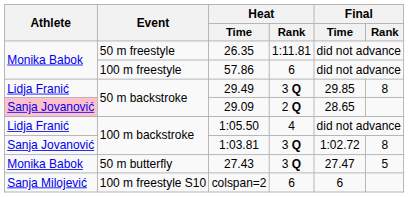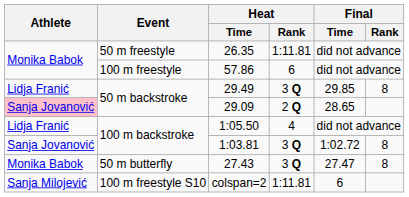(385, 164) 5 -> (385, 164) 8
(292, 183) 6 -> (292, 183) 1:11.81
